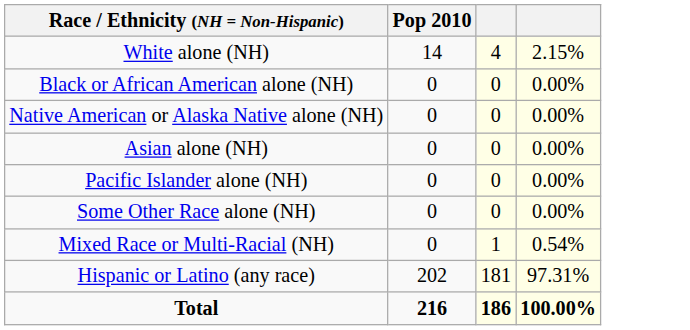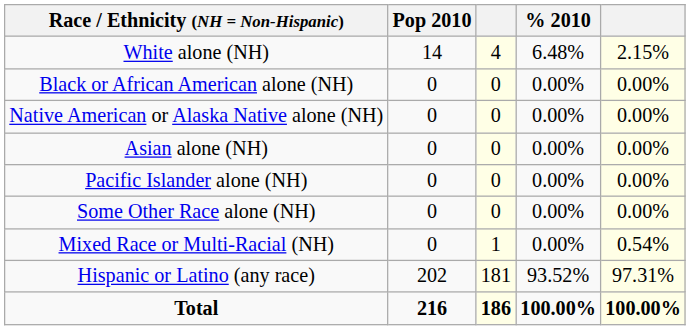+ column: (558, 20)
